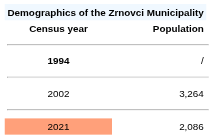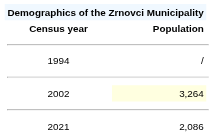(59, 61) bold -> (59, 61) normal
(191, 94) no background -> (191, 94) lightyellow background
(59, 126) lightsalmon background -> (59, 126) no background
